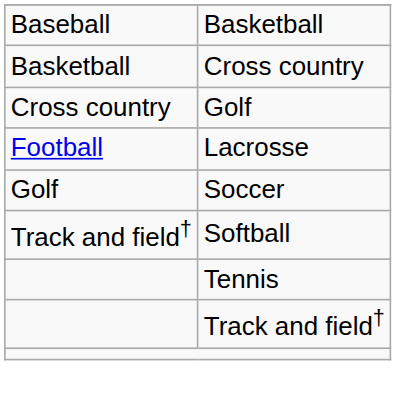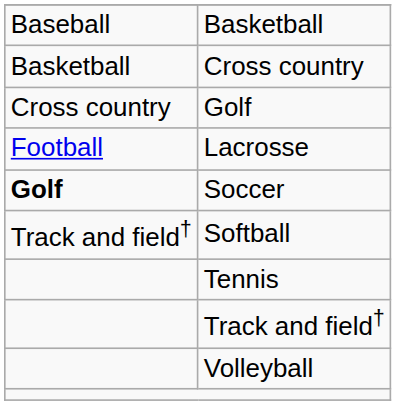(35, 189) normal -> (37, 189) bold
+ row: (259, 367)
